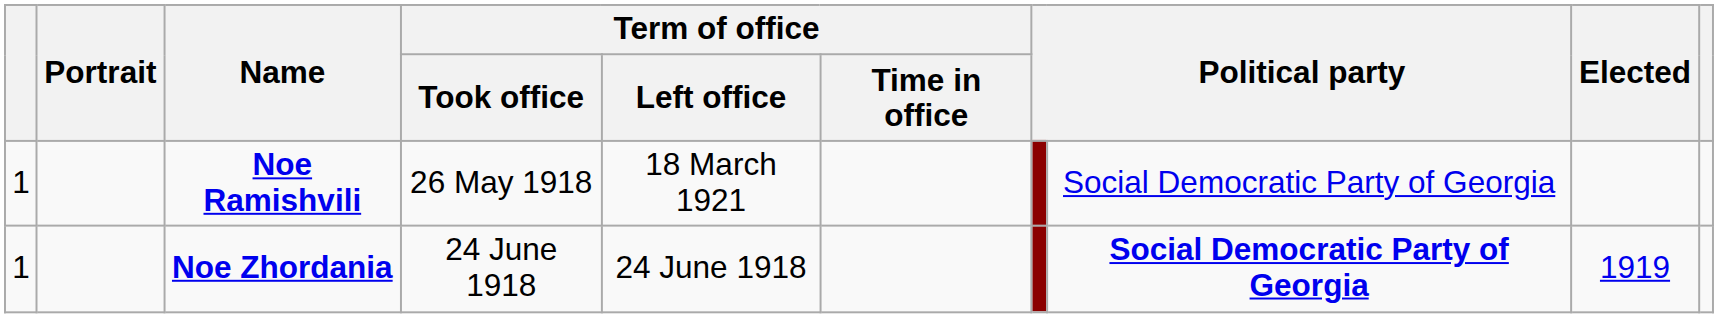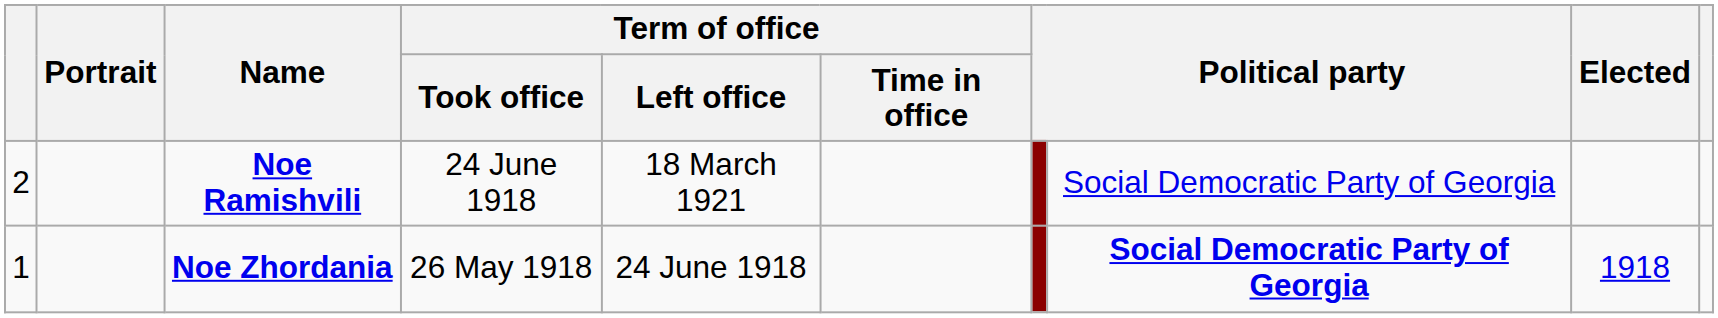(21, 182) 1 -> (21, 182) 2
(501, 182) 26 May 1918 -> (501, 182) 24 June 1918
(501, 268) 24 June 1918 -> (501, 268) 26 May 1918
(1635, 268) 1919 -> (1635, 268) 1918
